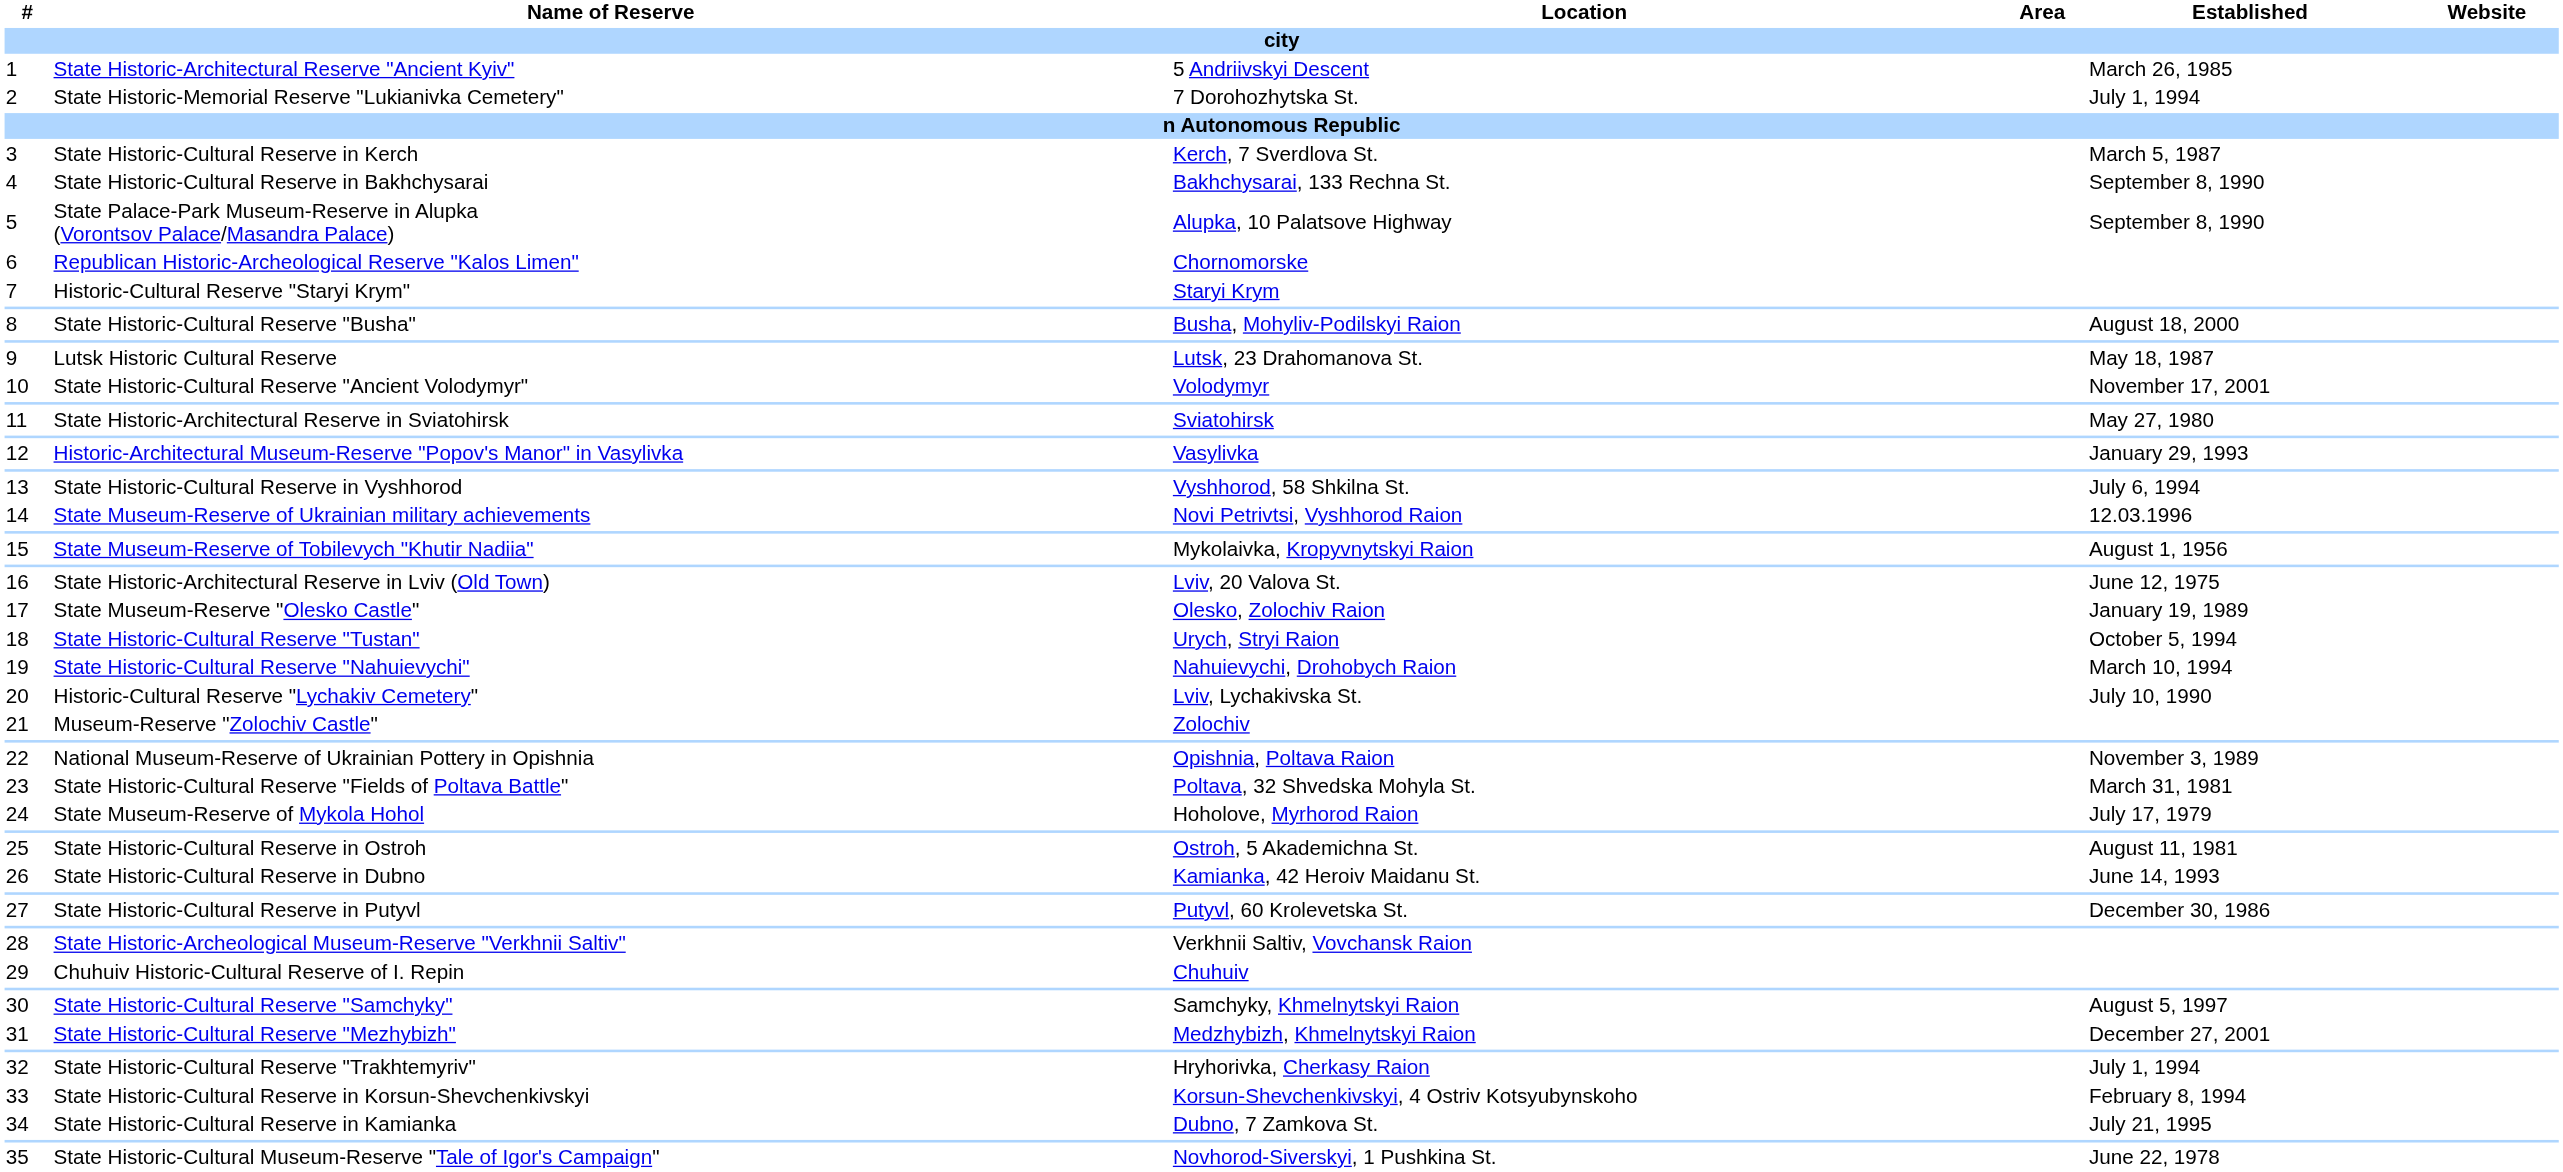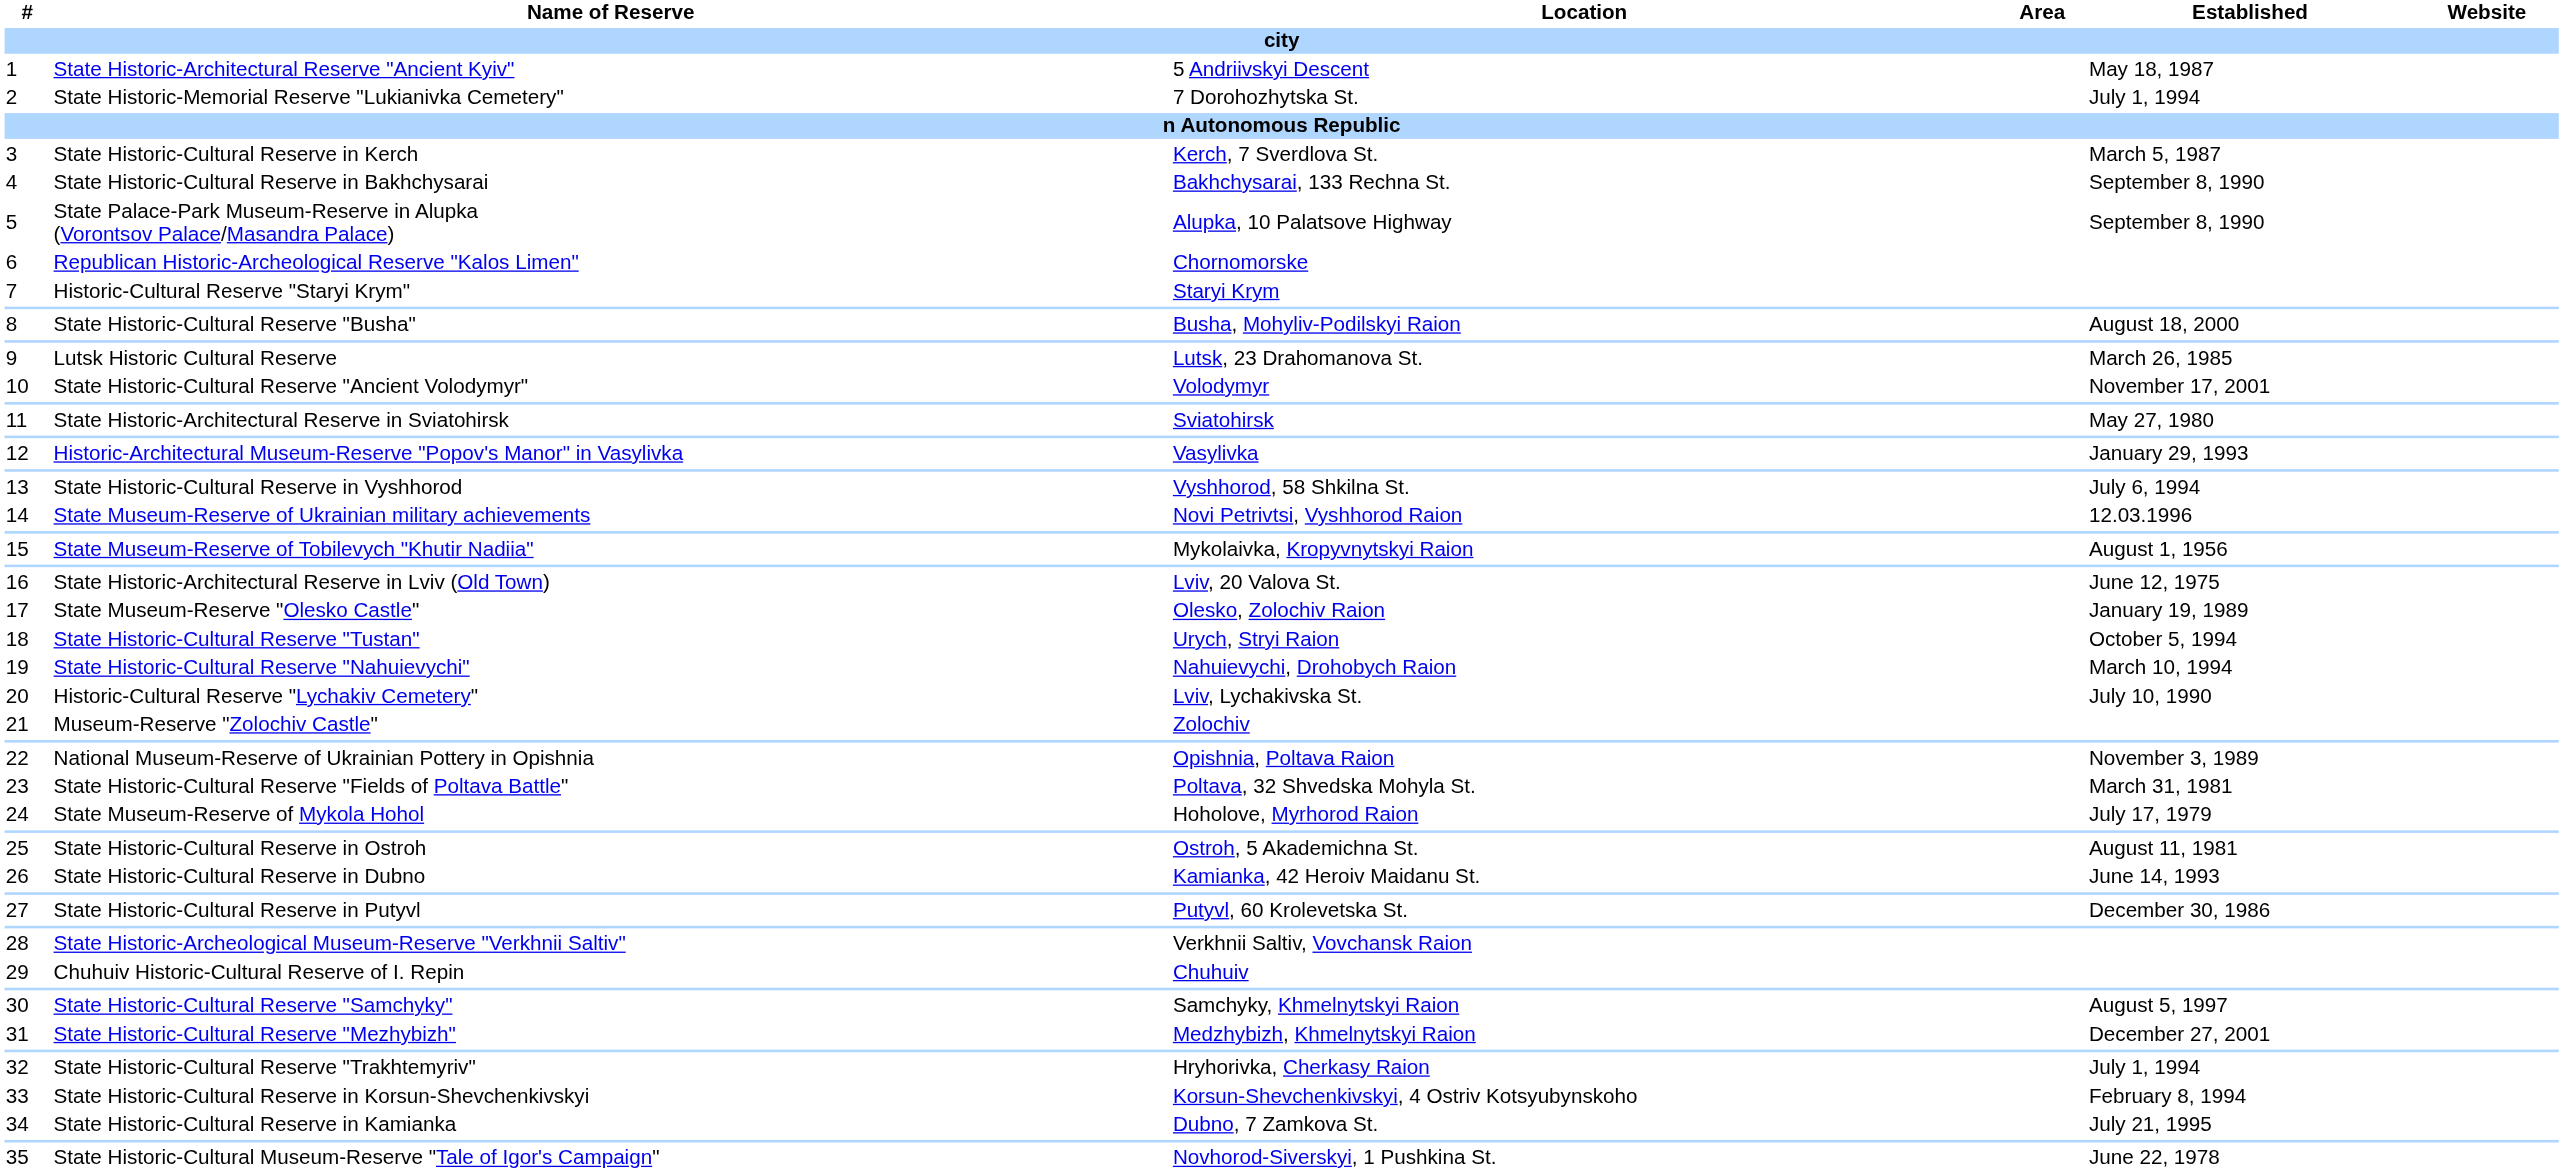(2161, 69) March 26, 1985 -> (2151, 69) May 18, 1987
(2151, 358) May 18, 1987 -> (2161, 358) March 26, 1985
